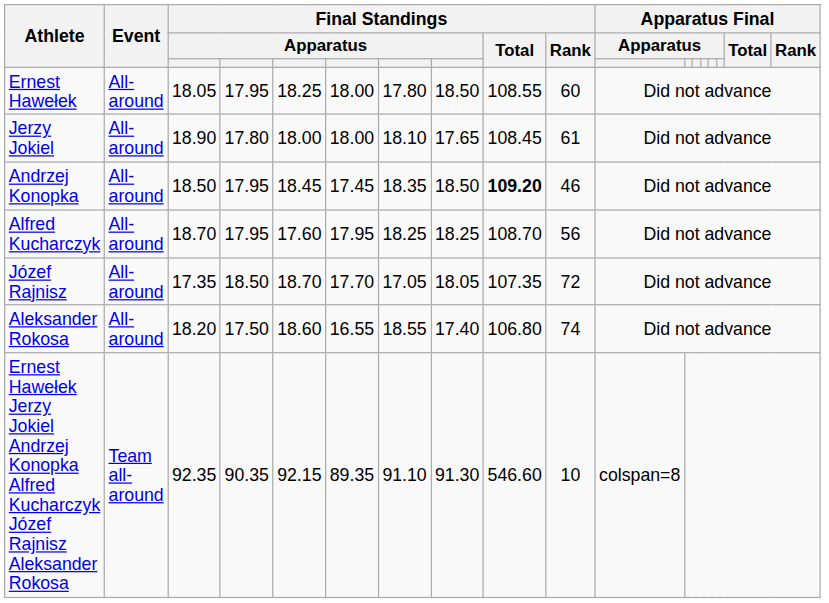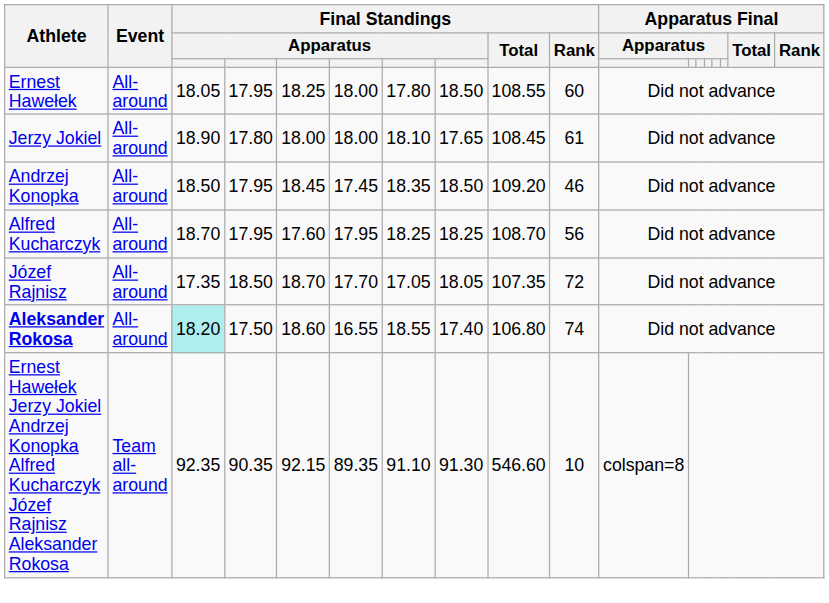(515, 187) bold -> (519, 187) normal
(53, 329) normal -> (56, 329) bold
(194, 329) no background -> (198, 329) paleturquoise background
